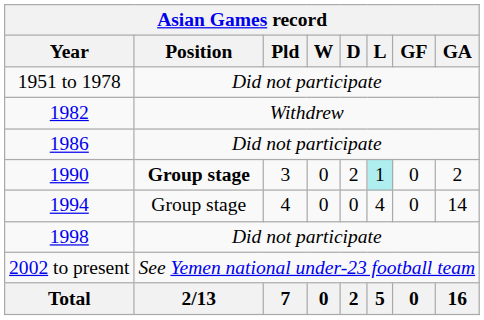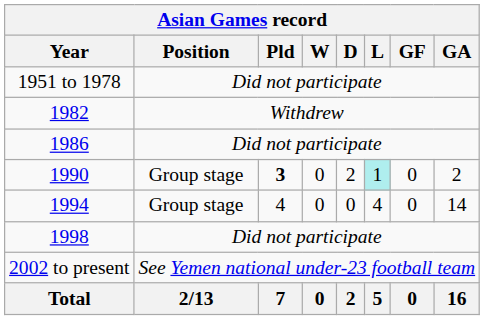(199, 174) bold -> (196, 174) normal
(285, 174) normal -> (280, 174) bold
